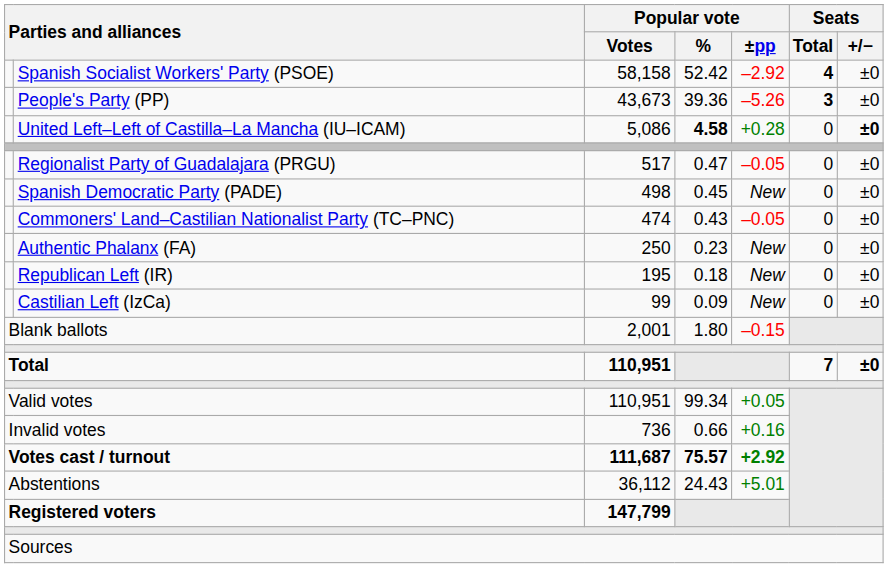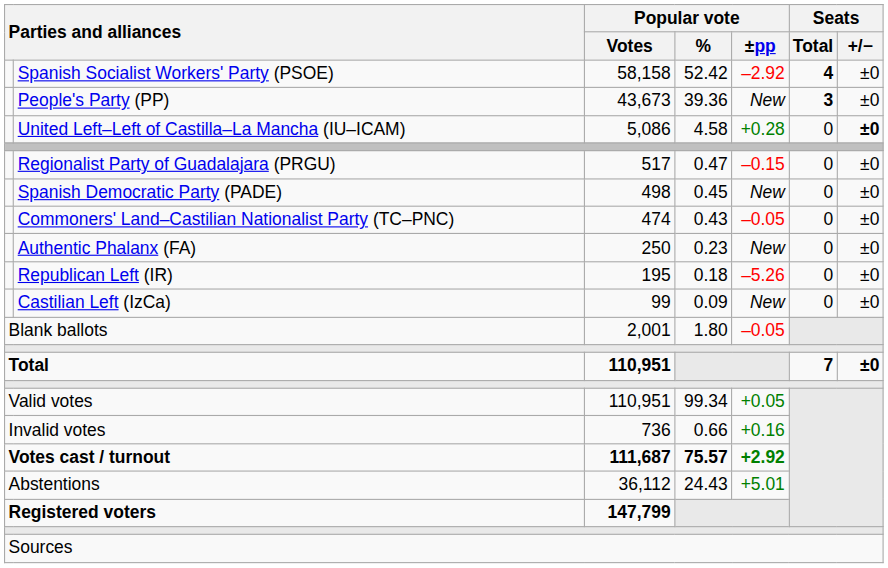(763, 101) –5.26 -> (767, 101) New
(711, 128) bold -> (711, 128) normal
(763, 164) –0.05 -> (763, 164) –0.15
(767, 275) New -> (763, 275) –5.26
(763, 330) –0.15 -> (763, 330) –0.05
